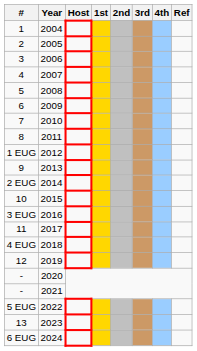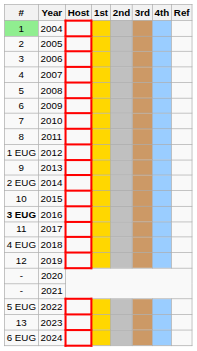(21, 29) no background -> (21, 29) lightgreen background
(21, 214) normal -> (21, 214) bold
